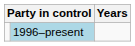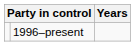(48, 31) lightblue background -> (48, 31) no background
